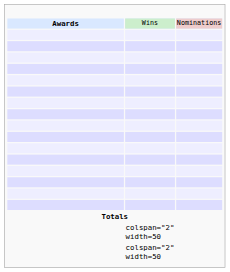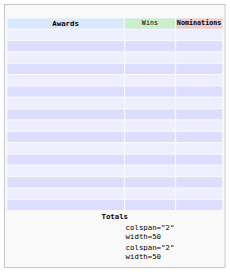(199, 23) normal -> (199, 23) bold
